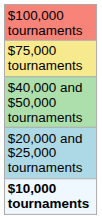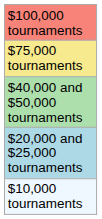(48, 196) bold -> (45, 196) normal
